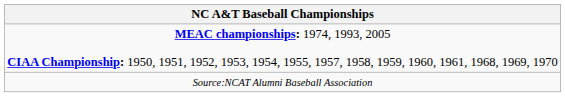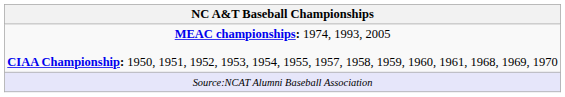(283, 82) no background -> (283, 82) lavender background
